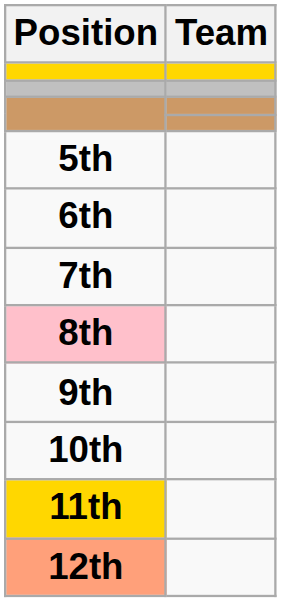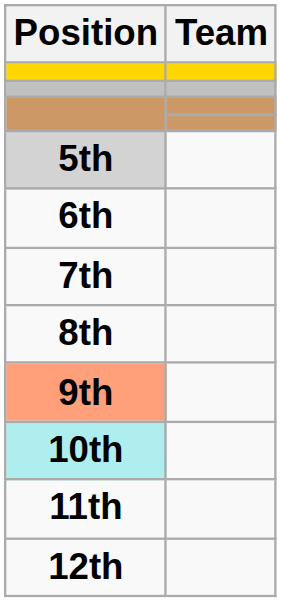(86, 159) no background -> (86, 159) lightgrey background
(86, 333) pink background -> (86, 333) no background
(86, 391) no background -> (86, 391) lightsalmon background
(86, 449) no background -> (86, 449) paleturquoise background
(86, 507) gold background -> (86, 507) no background
(86, 565) lightsalmon background -> (86, 565) no background
